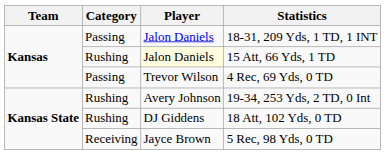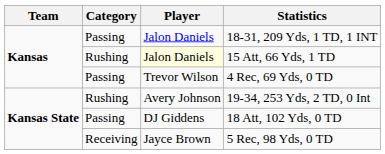(107, 118) Rushing -> (105, 118) Passing
